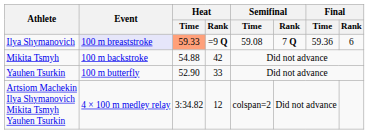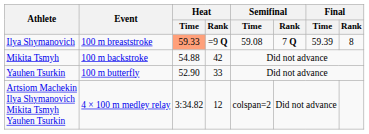(117, 42) lavender background -> (117, 42) no background
(322, 42) 59.36 -> (322, 42) 59.39
(351, 42) 6 -> (351, 42) 8
